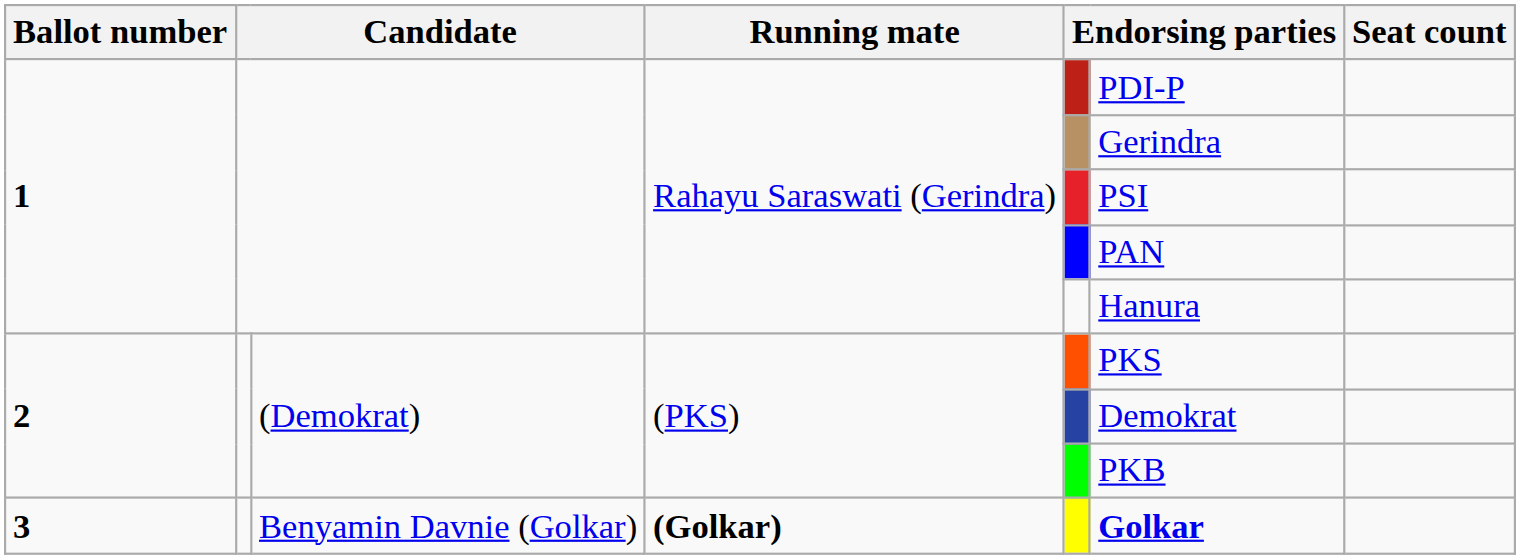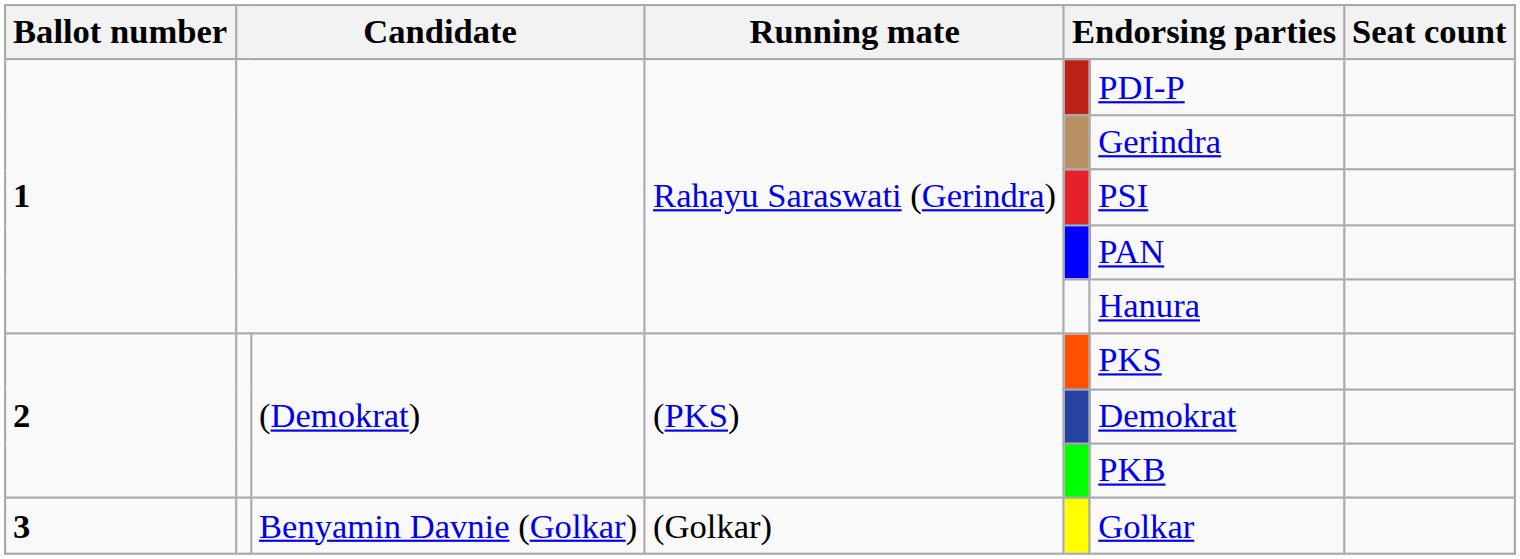(717, 525) bold -> (713, 525) normal
(1151, 525) bold -> (1146, 525) normal
